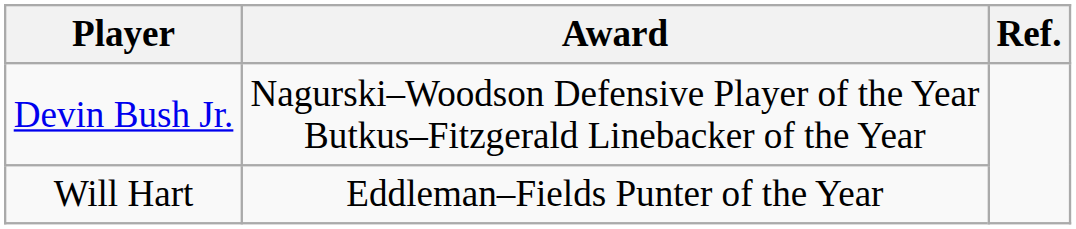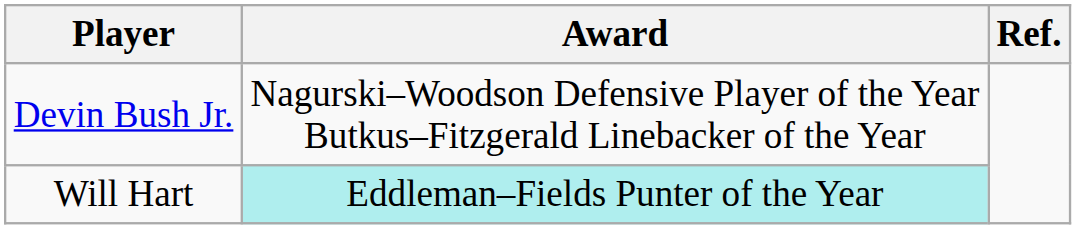(615, 193) no background -> (615, 193) paleturquoise background
